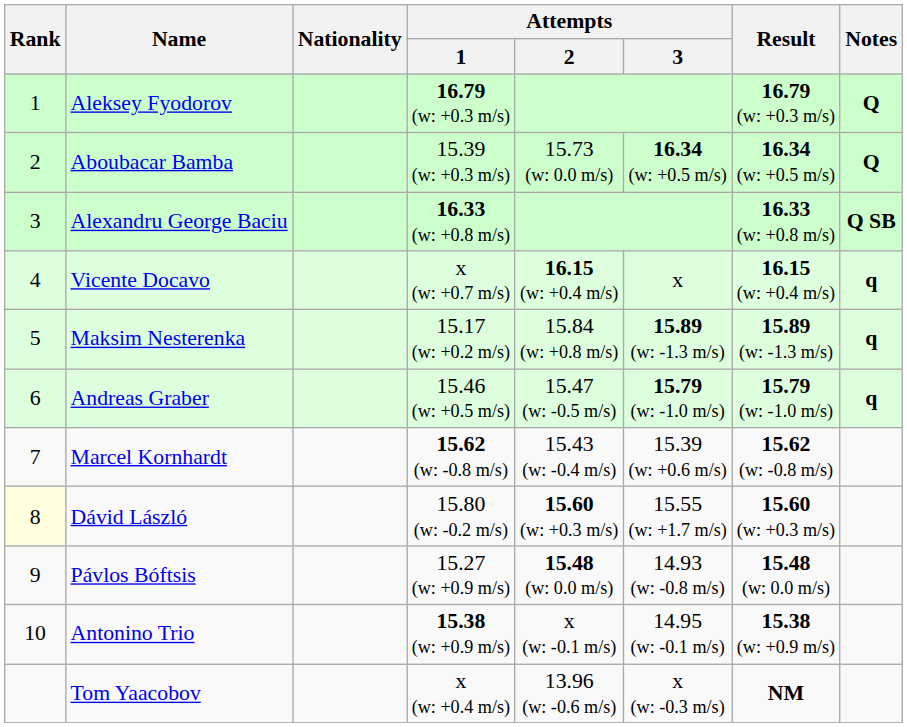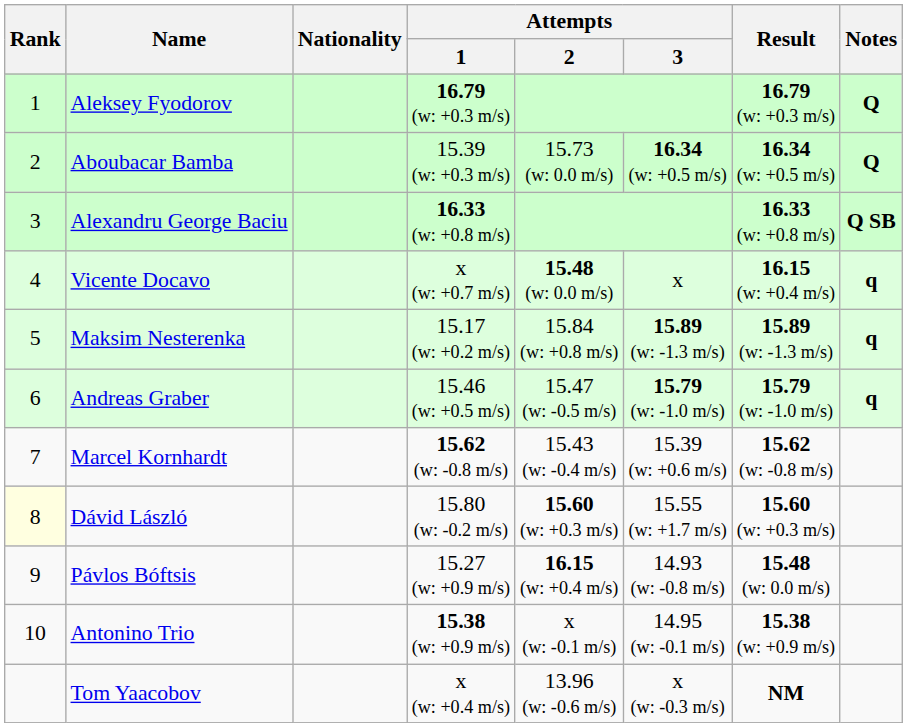(569, 279) 16.15 (w: +0.4 m/s) -> (569, 279) 15.48 (w: 0.0 m/s)
(569, 574) 15.48 (w: 0.0 m/s) -> (569, 574) 16.15 (w: +0.4 m/s)
